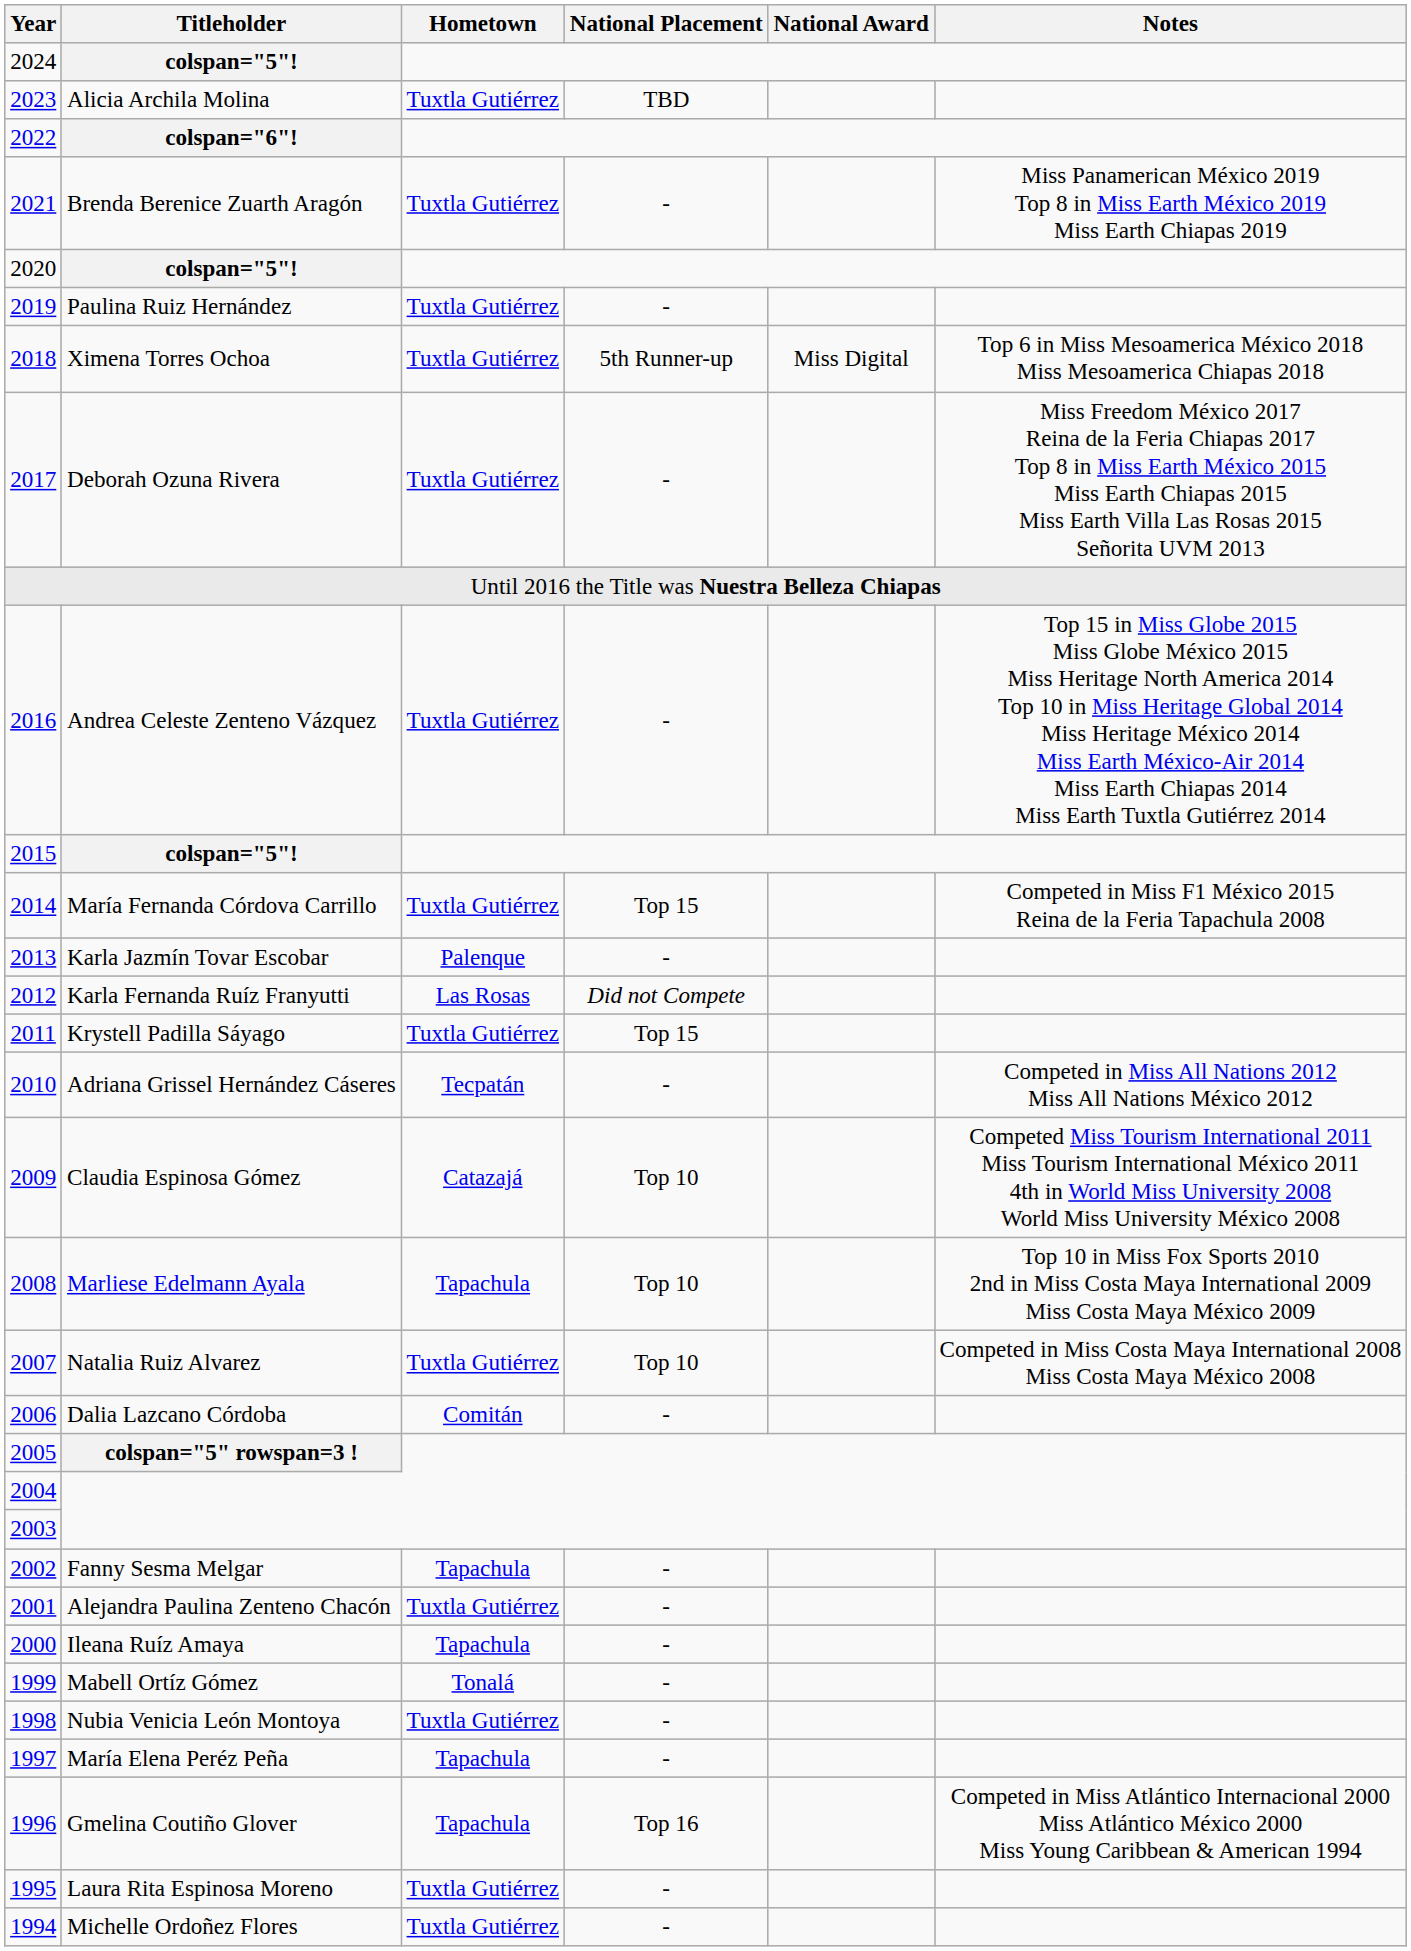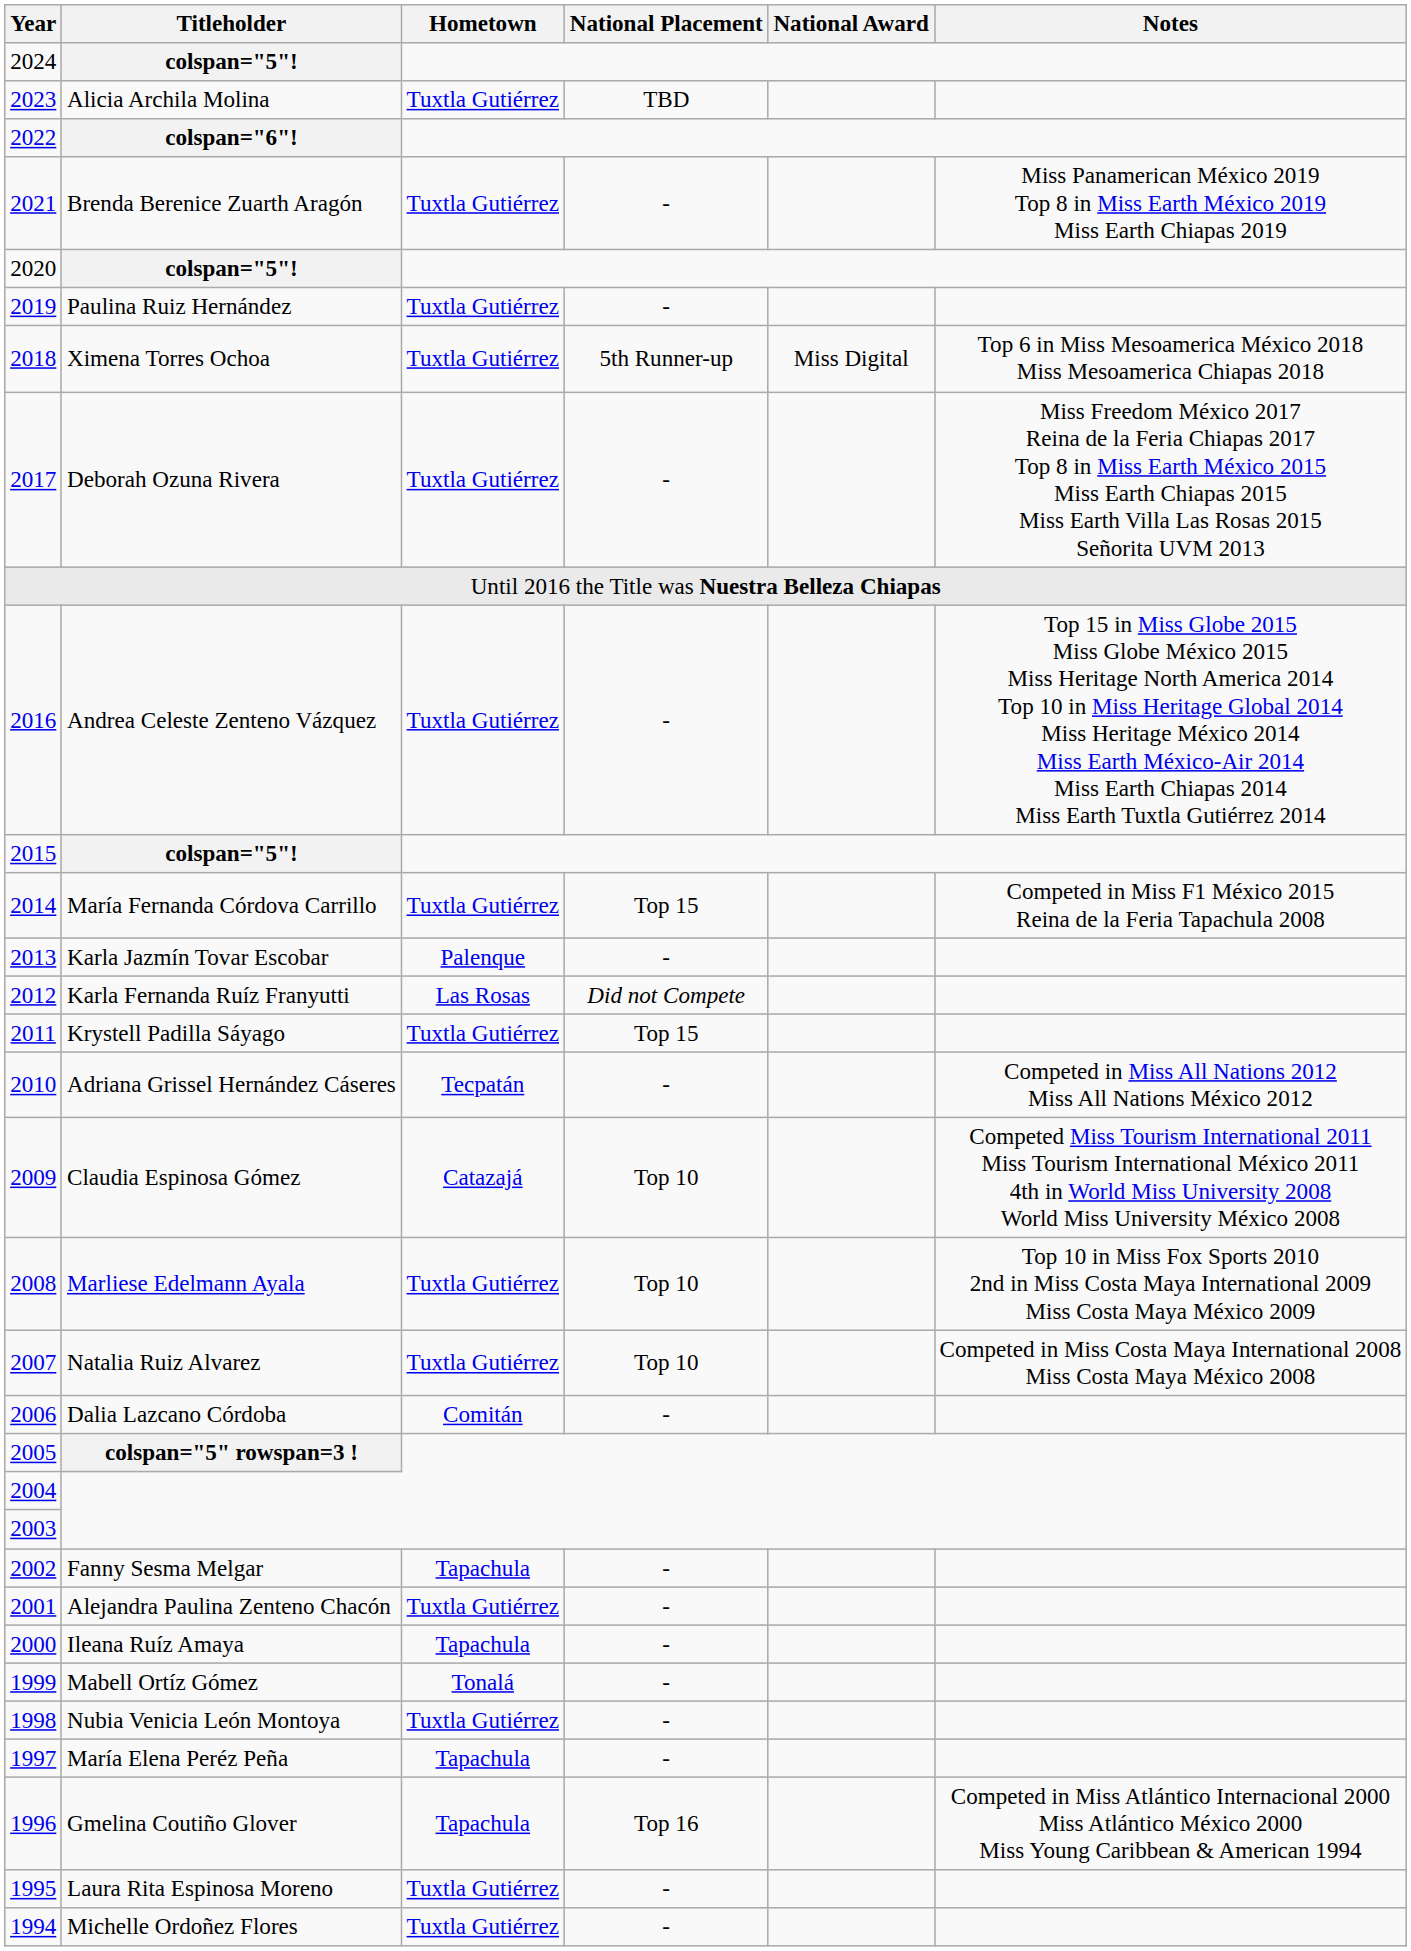(483, 1284) Tapachula -> (483, 1284) Tuxtla Gutiérrez
